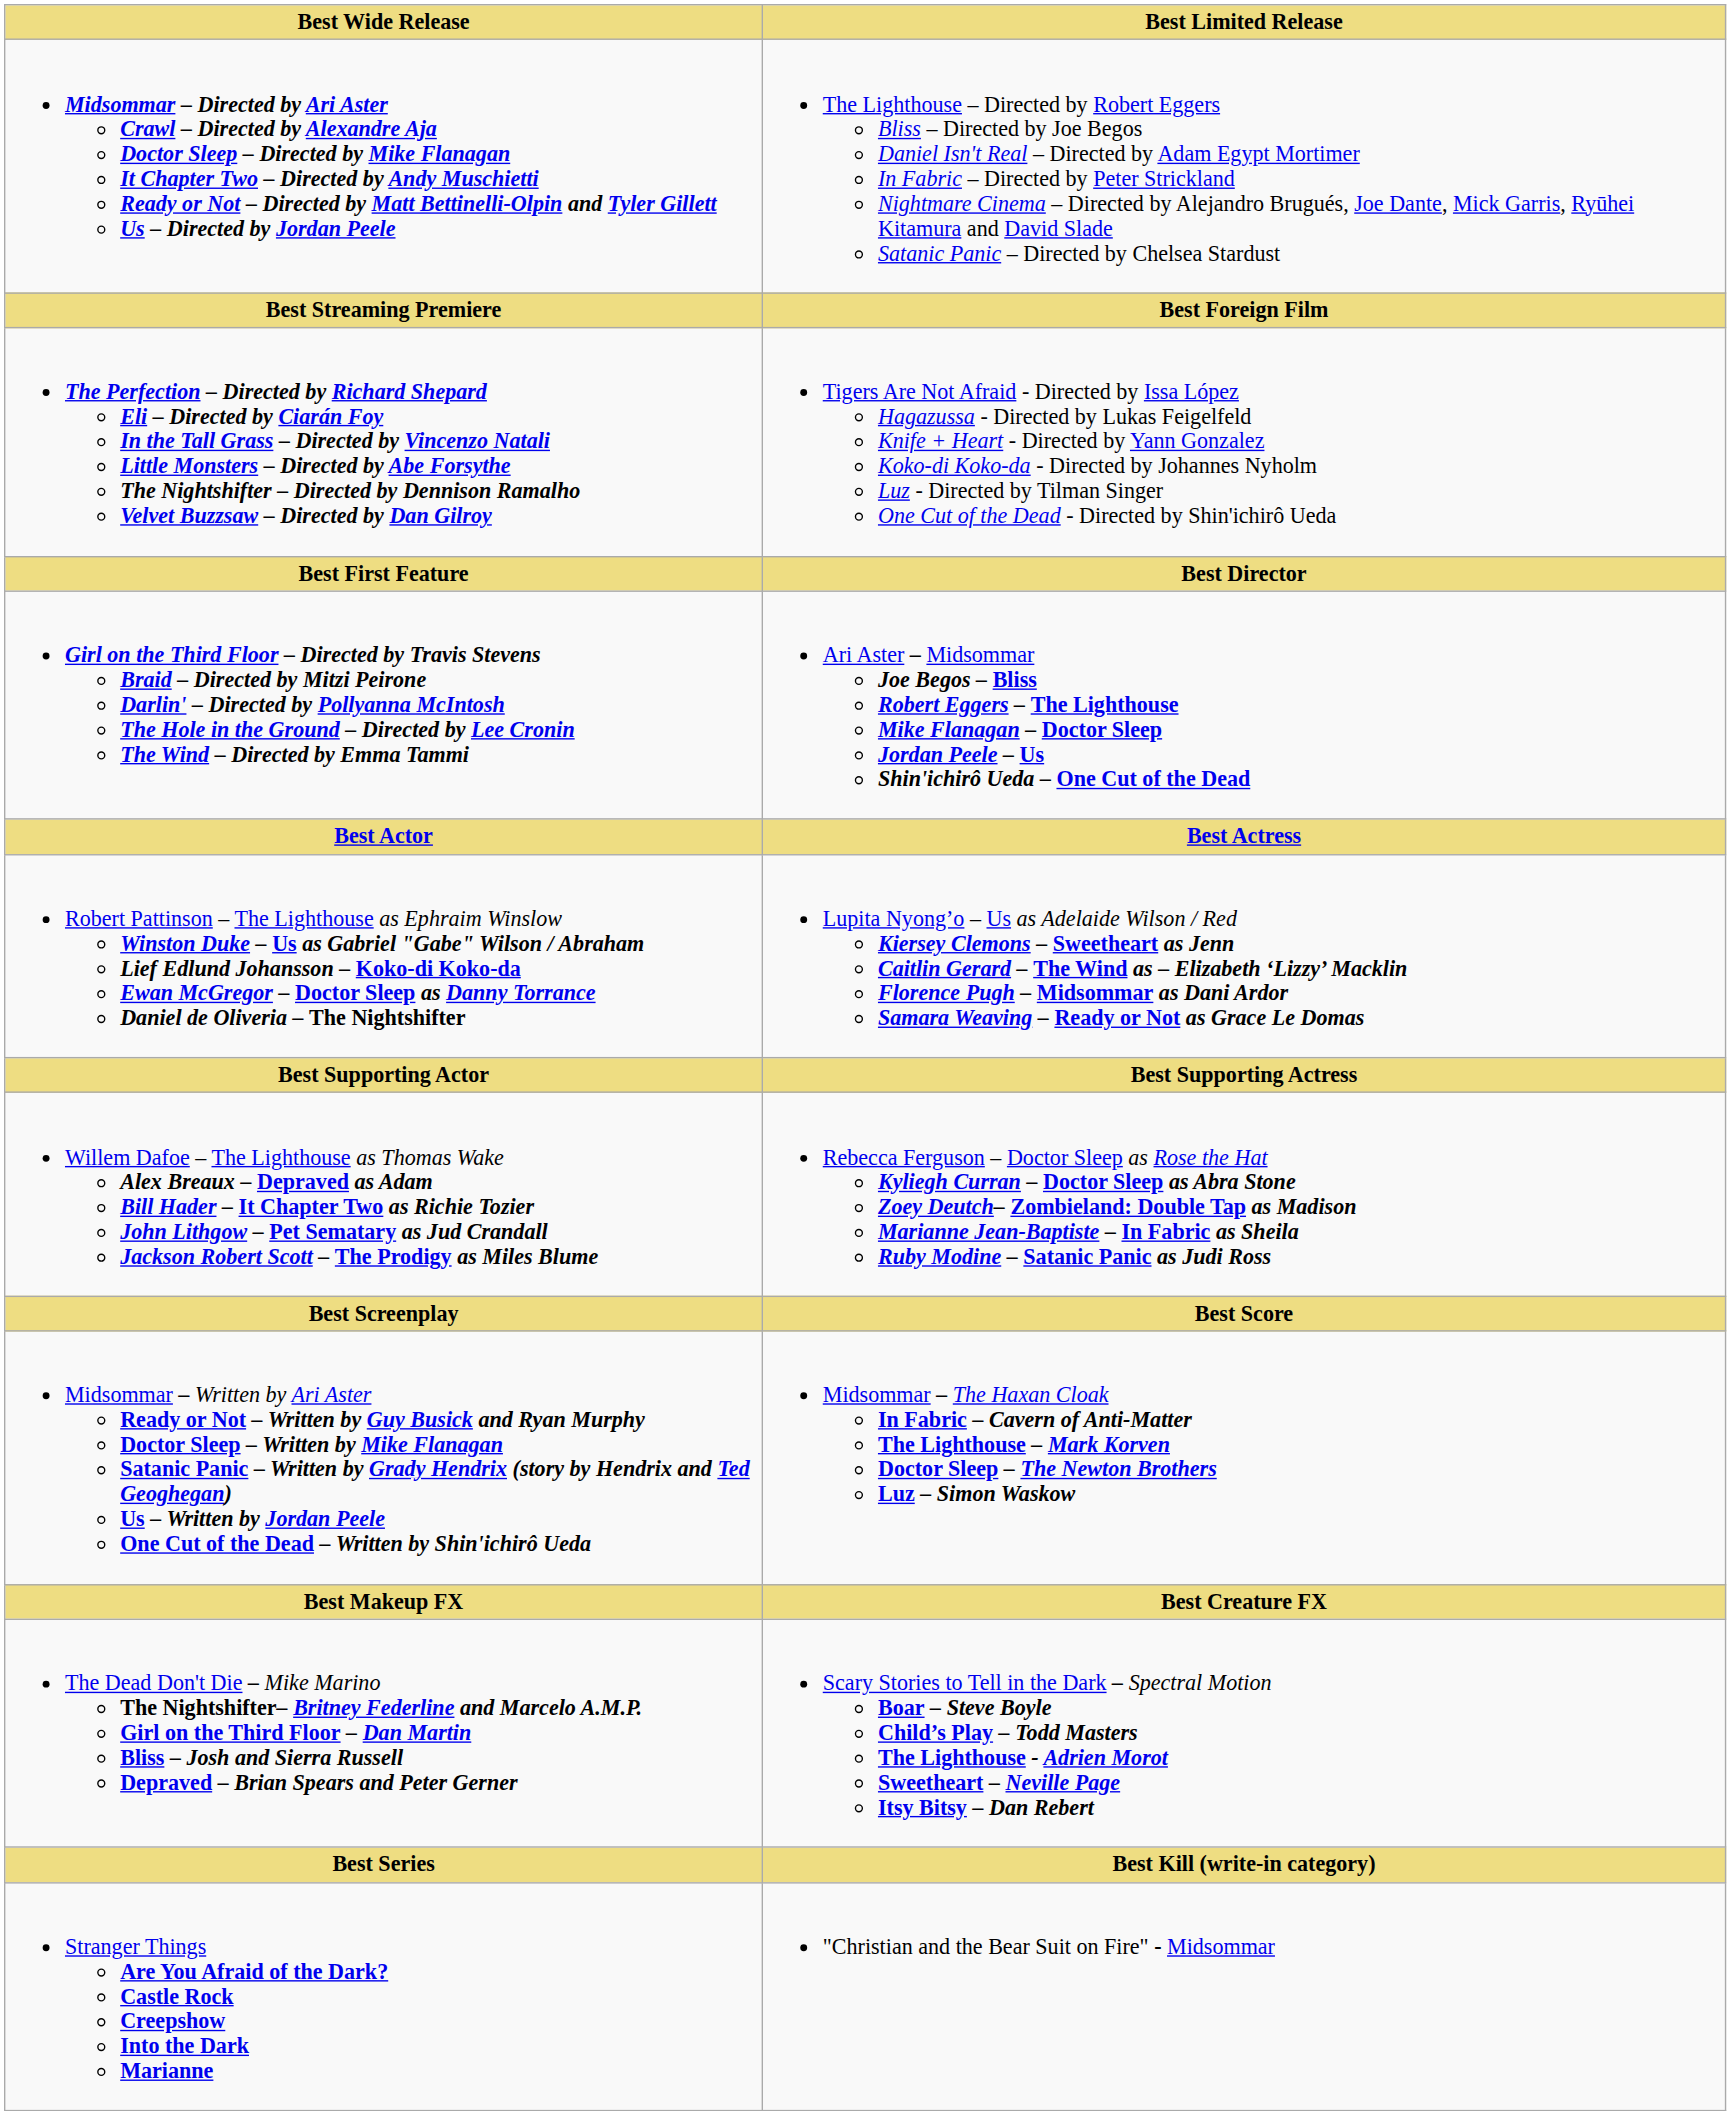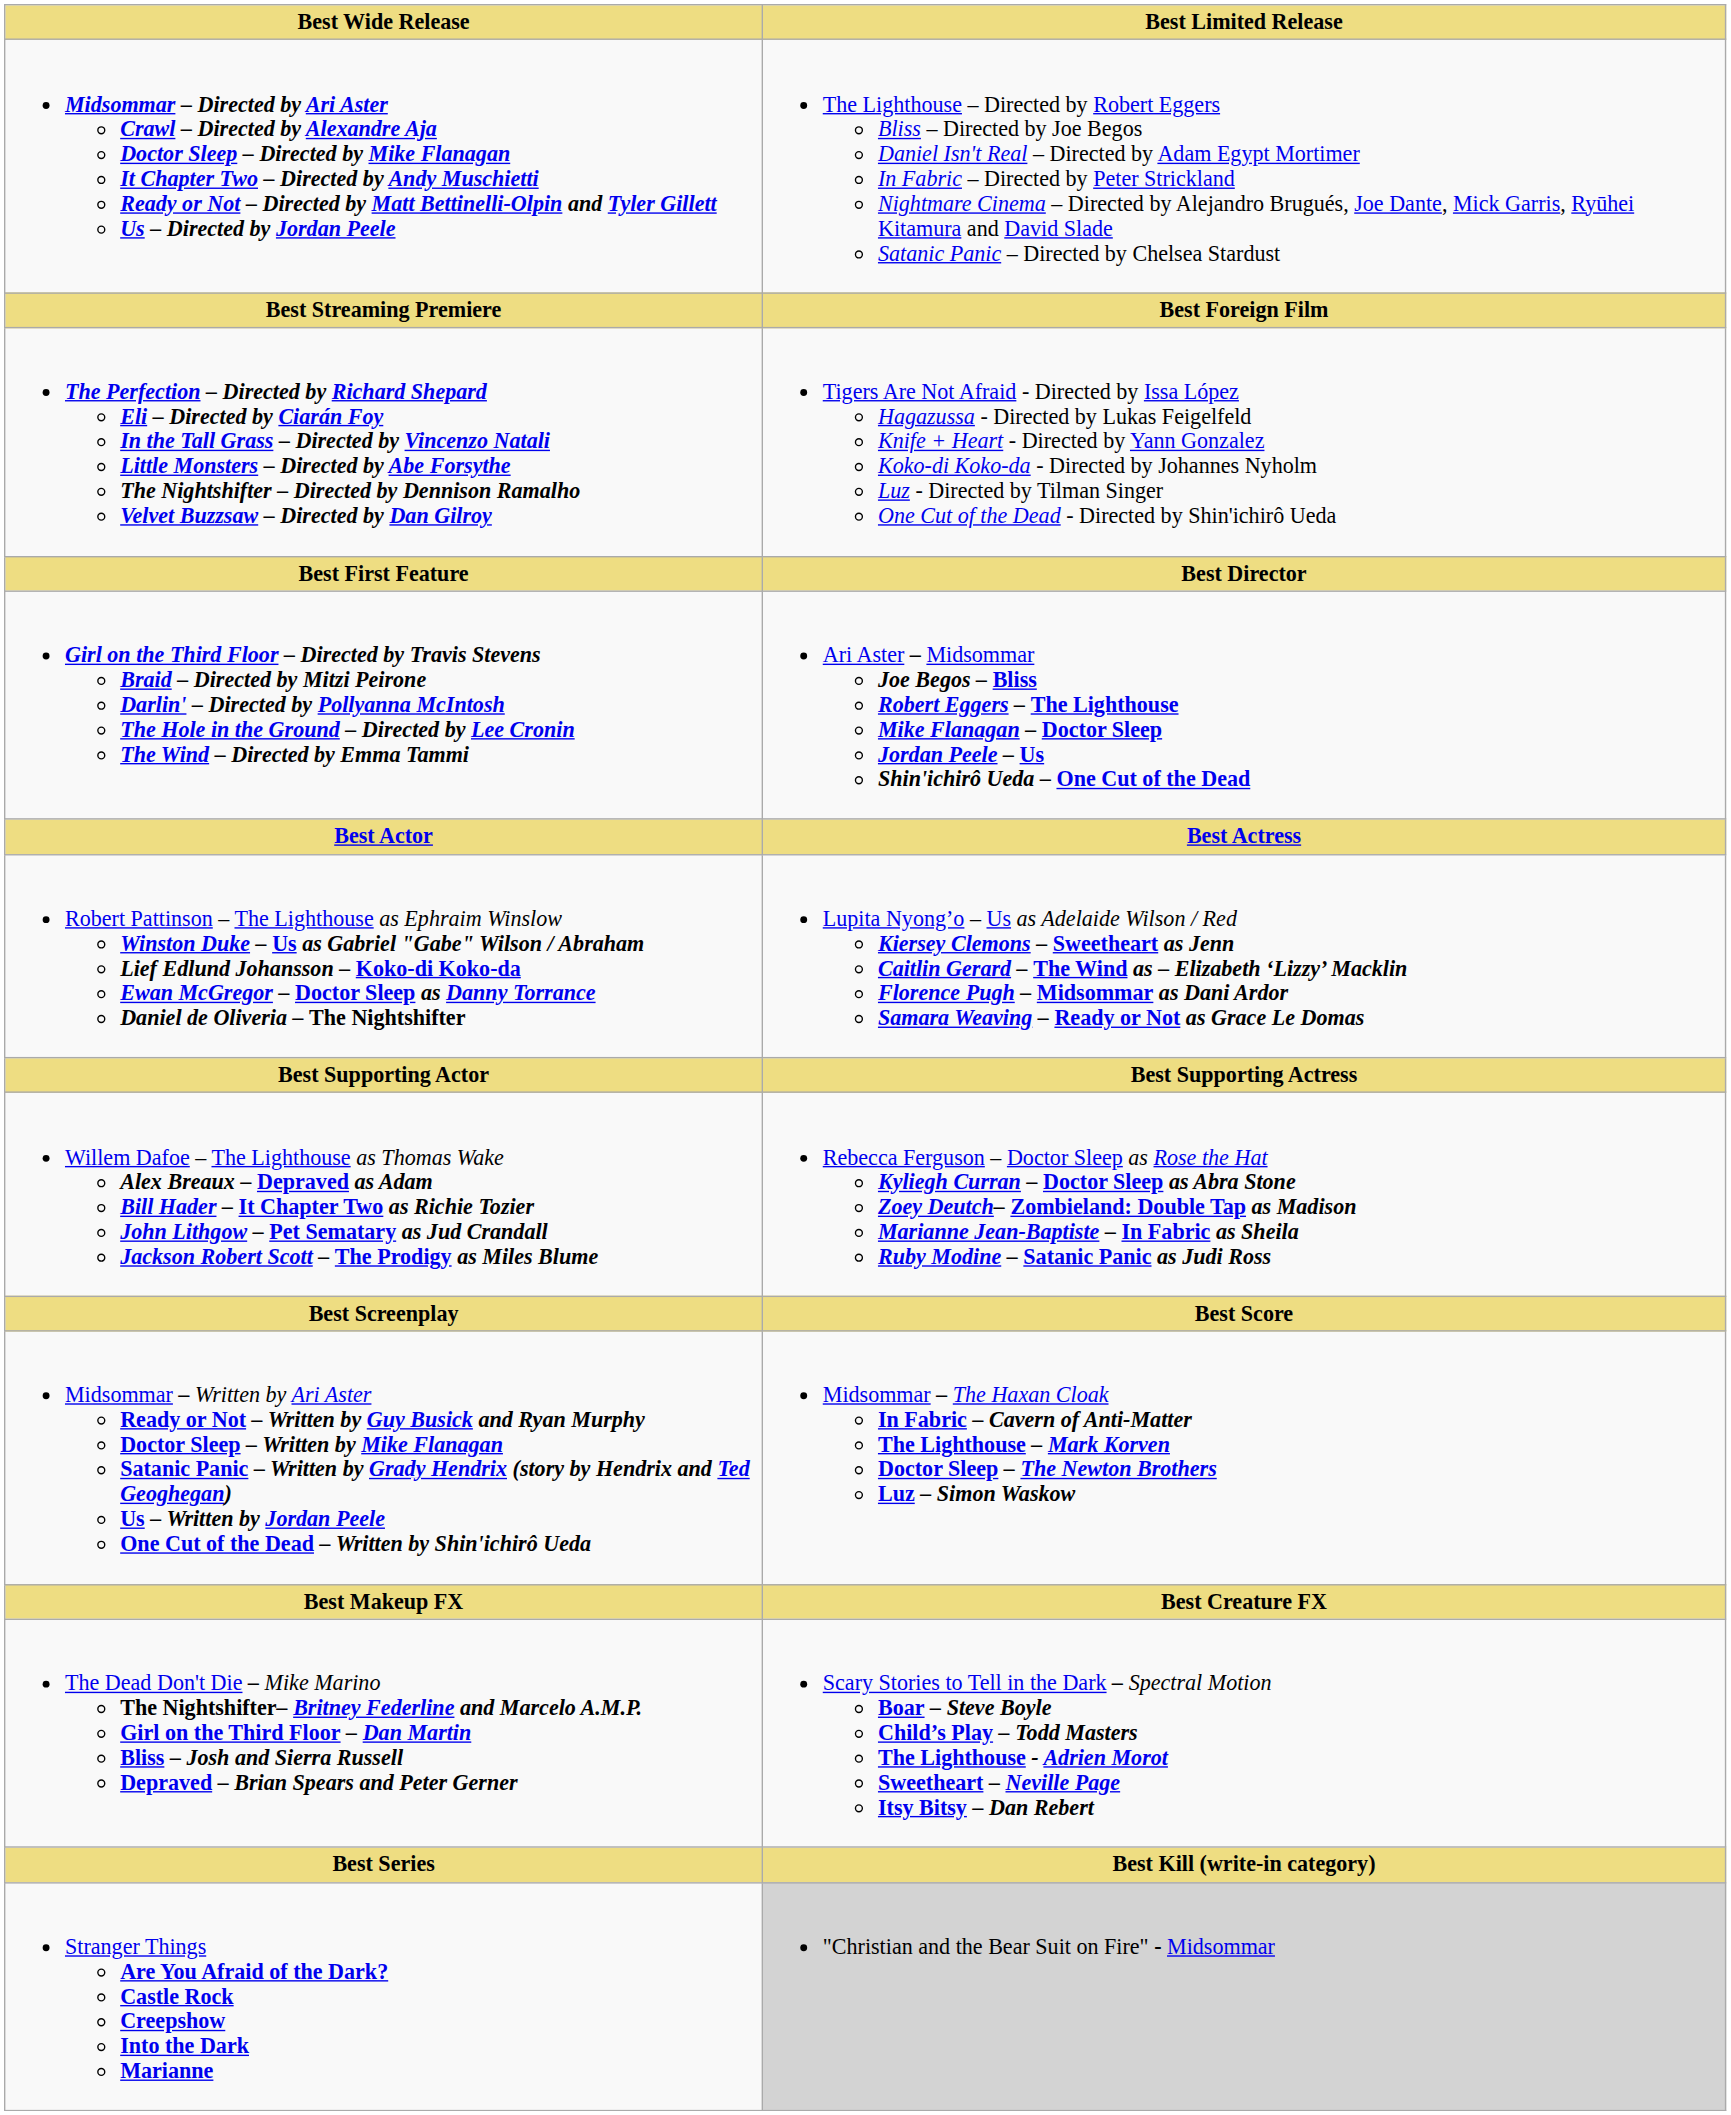(1244, 1947) no background -> (1244, 1947) lightgrey background
